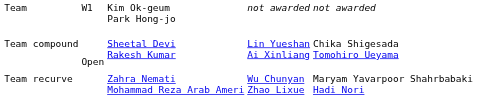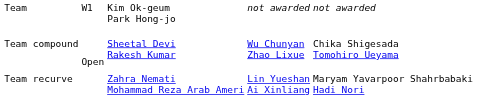(279, 49) Lin Yueshan Ai Xinliang -> (276, 49) Wu Chunyan Zhao Lixue
(276, 85) Wu Chunyan Zhao Lixue -> (279, 85) Lin Yueshan Ai Xinliang
